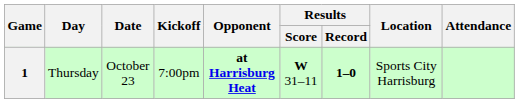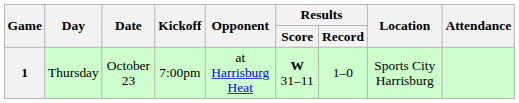(242, 72) bold -> (240, 72) normal
(346, 72) bold -> (343, 72) normal
